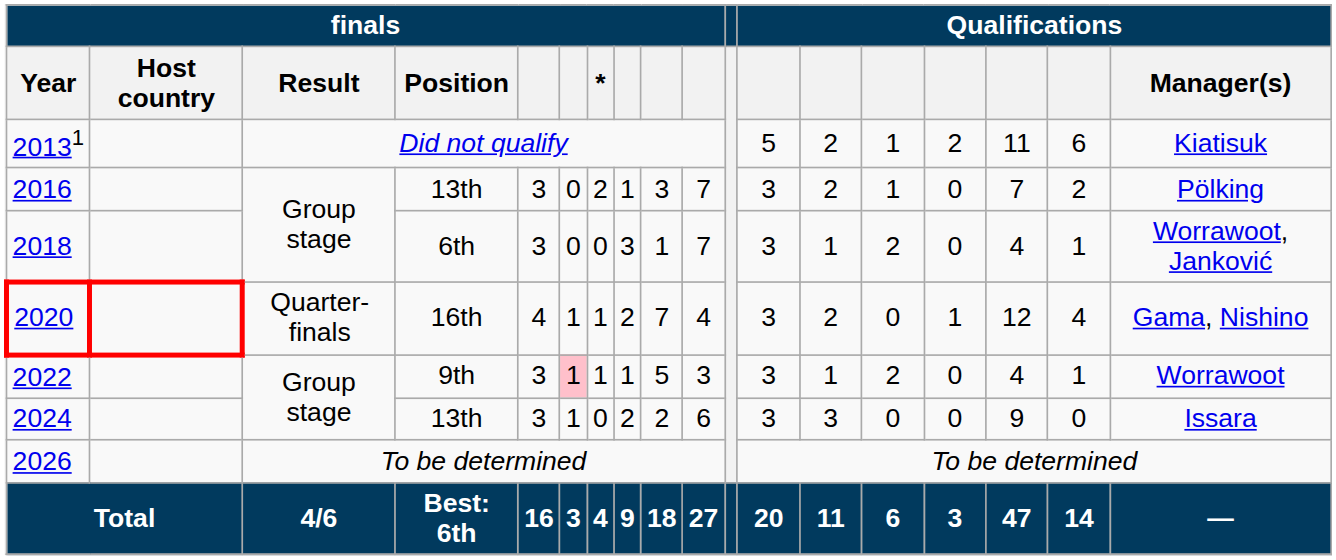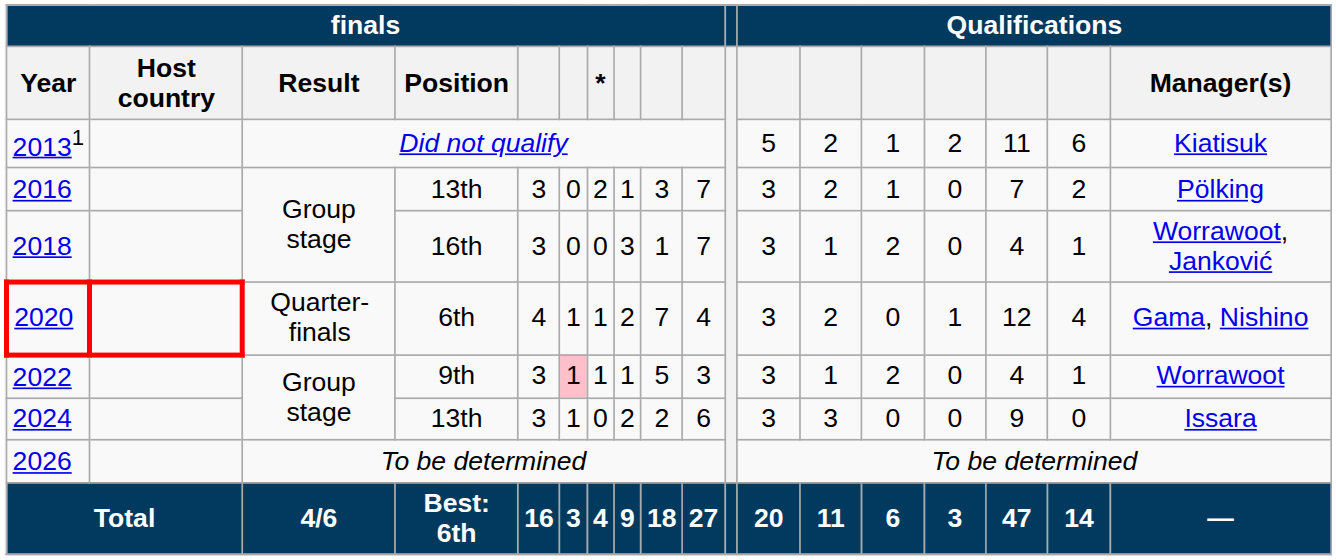(457, 246) 6th -> (457, 246) 16th
(457, 318) 16th -> (457, 318) 6th
